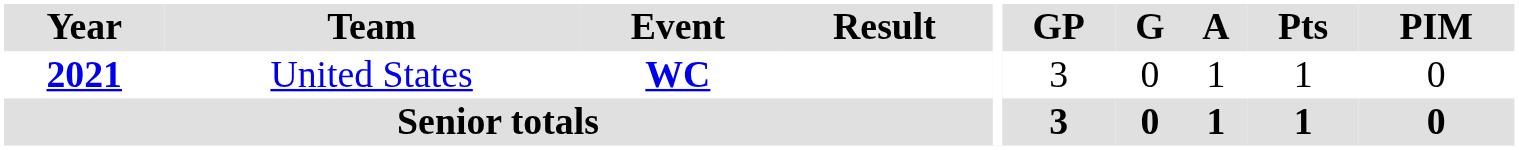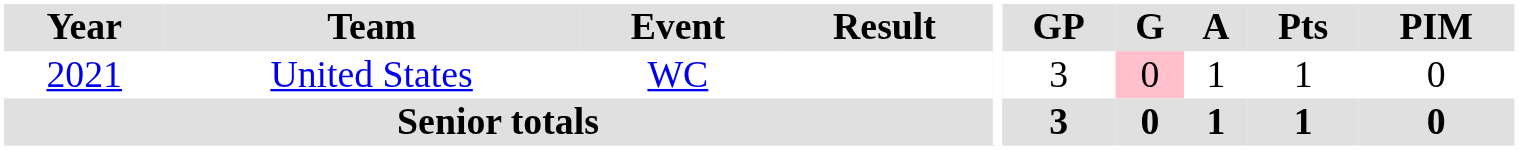(84, 74) bold -> (84, 74) normal
(678, 74) bold -> (678, 74) normal
(1150, 74) no background -> (1150, 74) pink background
